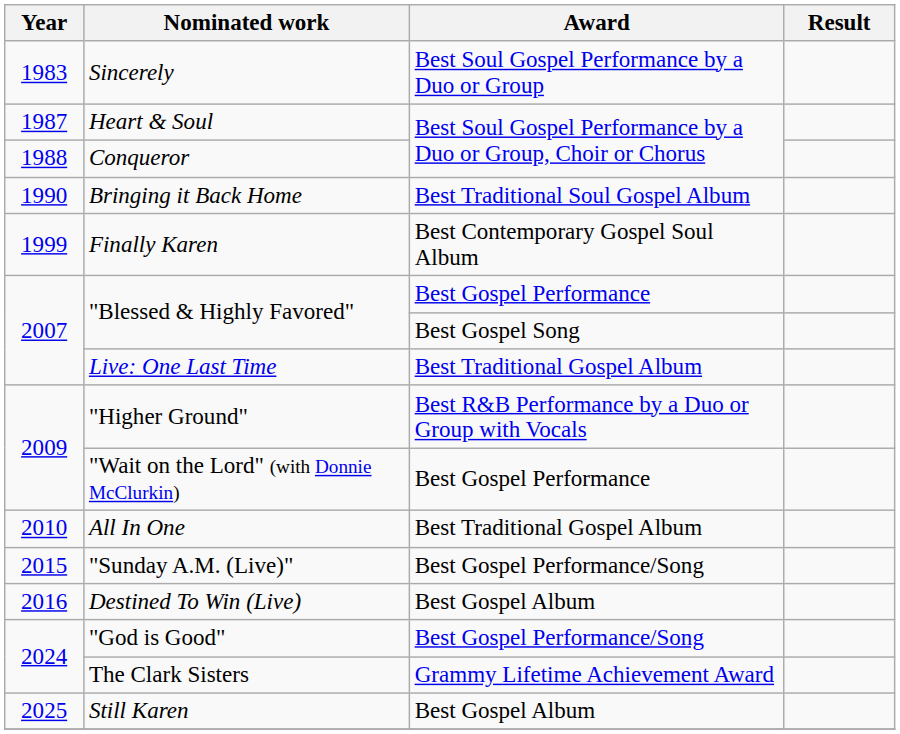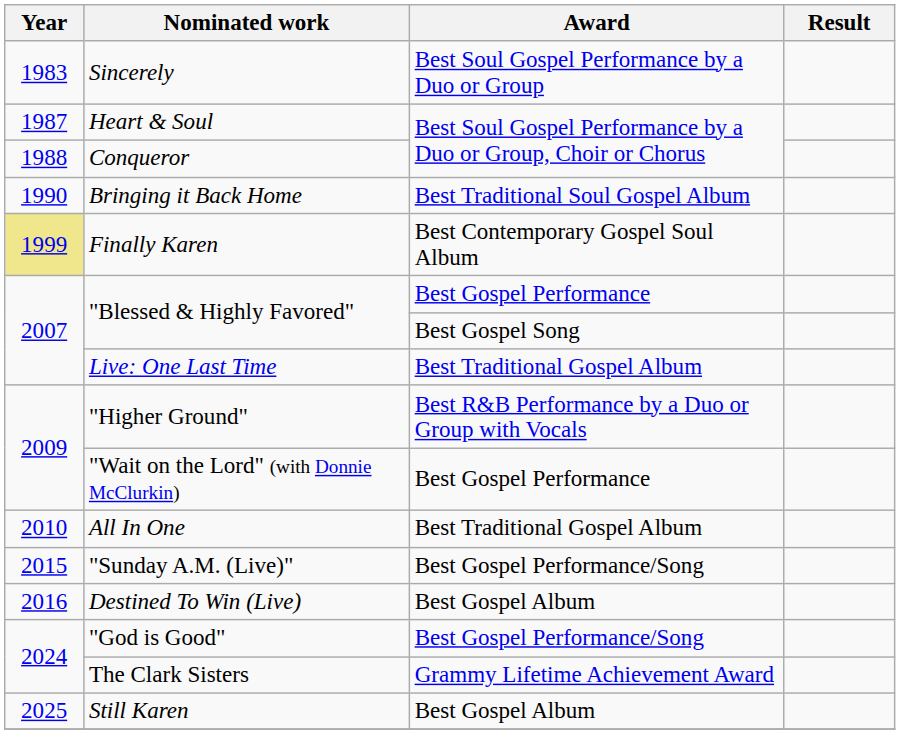(44, 244) no background -> (44, 244) khaki background
